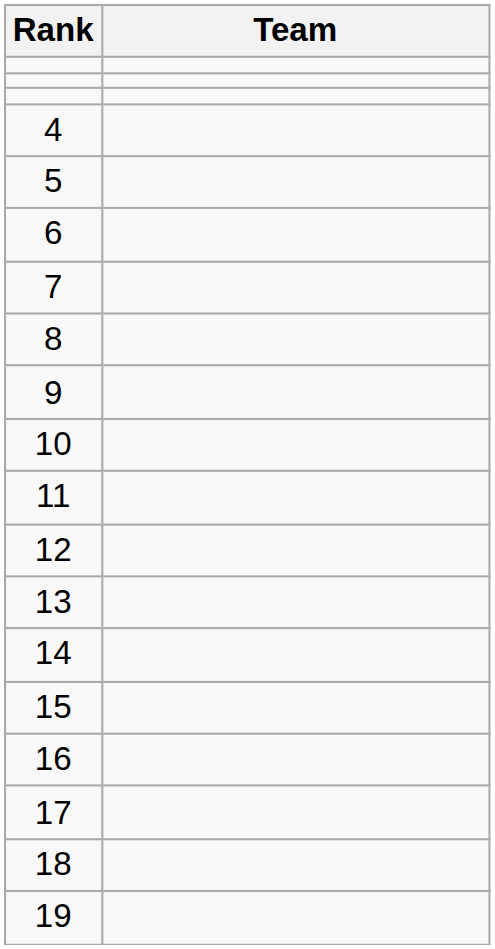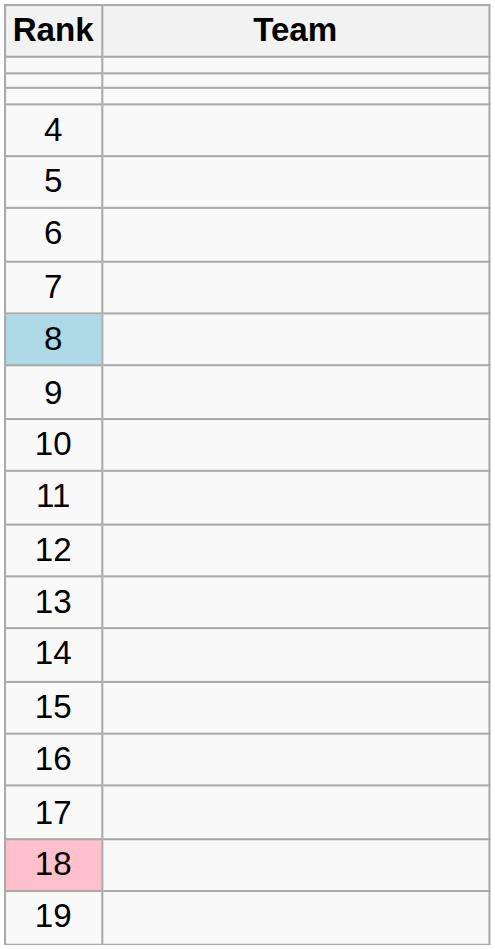(53, 339) no background -> (53, 339) lightblue background
(53, 864) no background -> (53, 864) pink background
